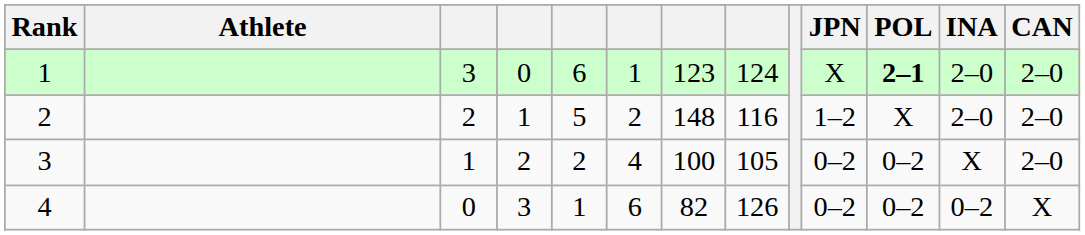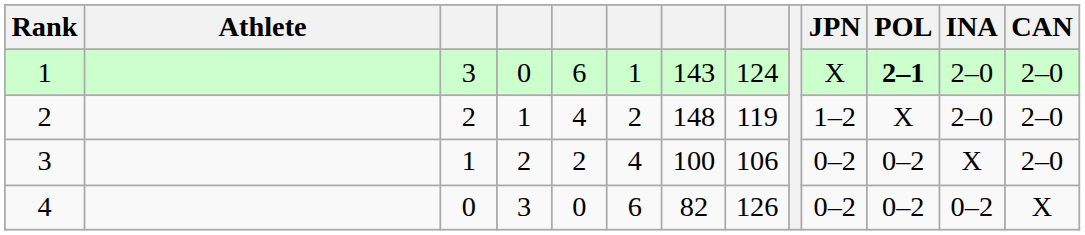(694, 71) 123 -> (694, 71) 143
(579, 116) 5 -> (579, 116) 4
(757, 116) 116 -> (757, 116) 119
(757, 161) 105 -> (757, 161) 106
(579, 206) 1 -> (579, 206) 0
